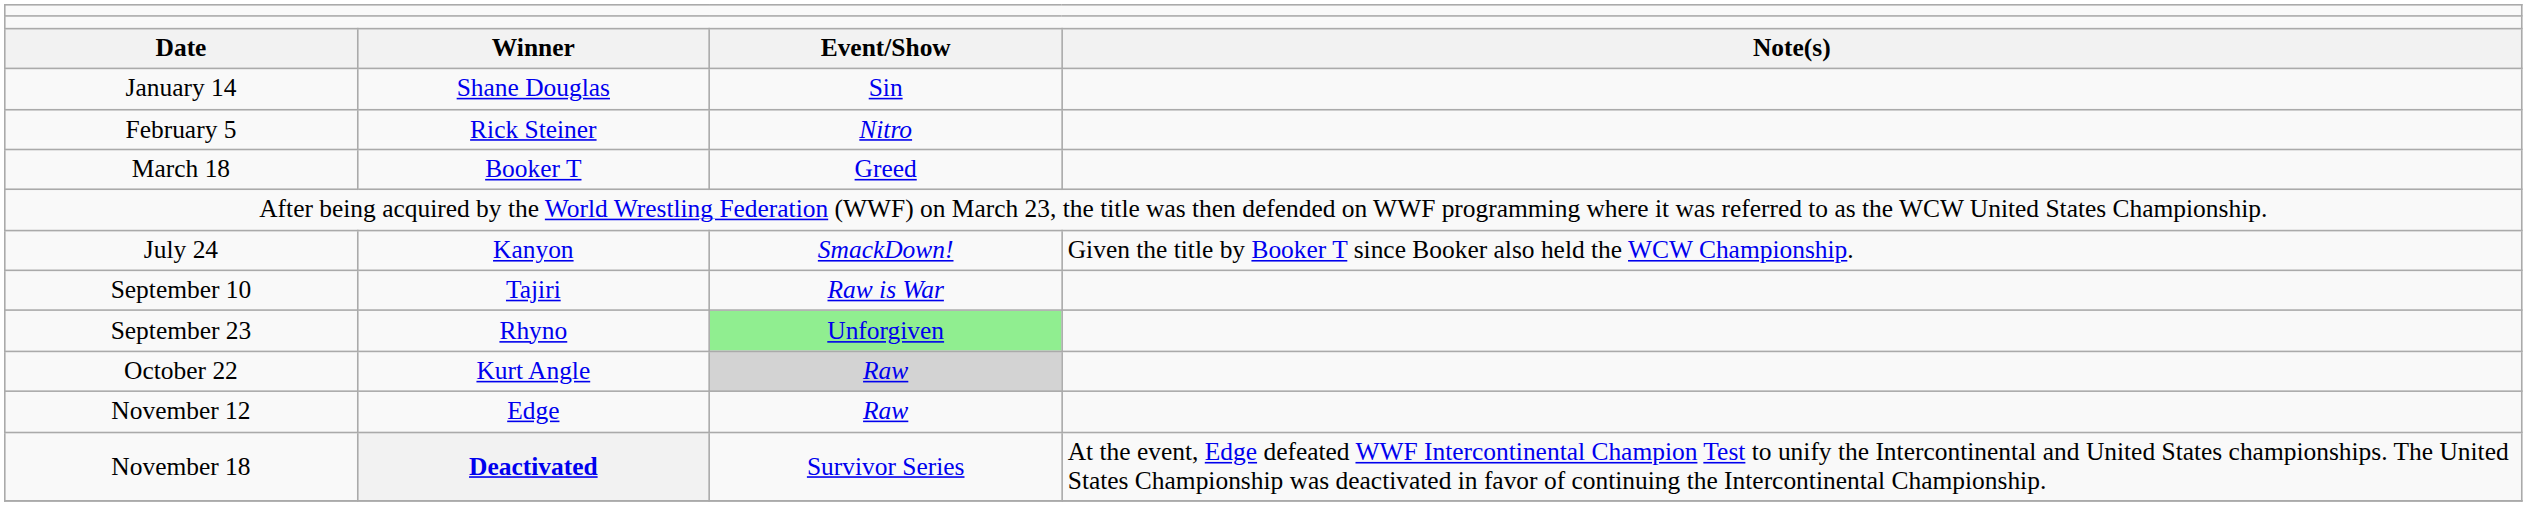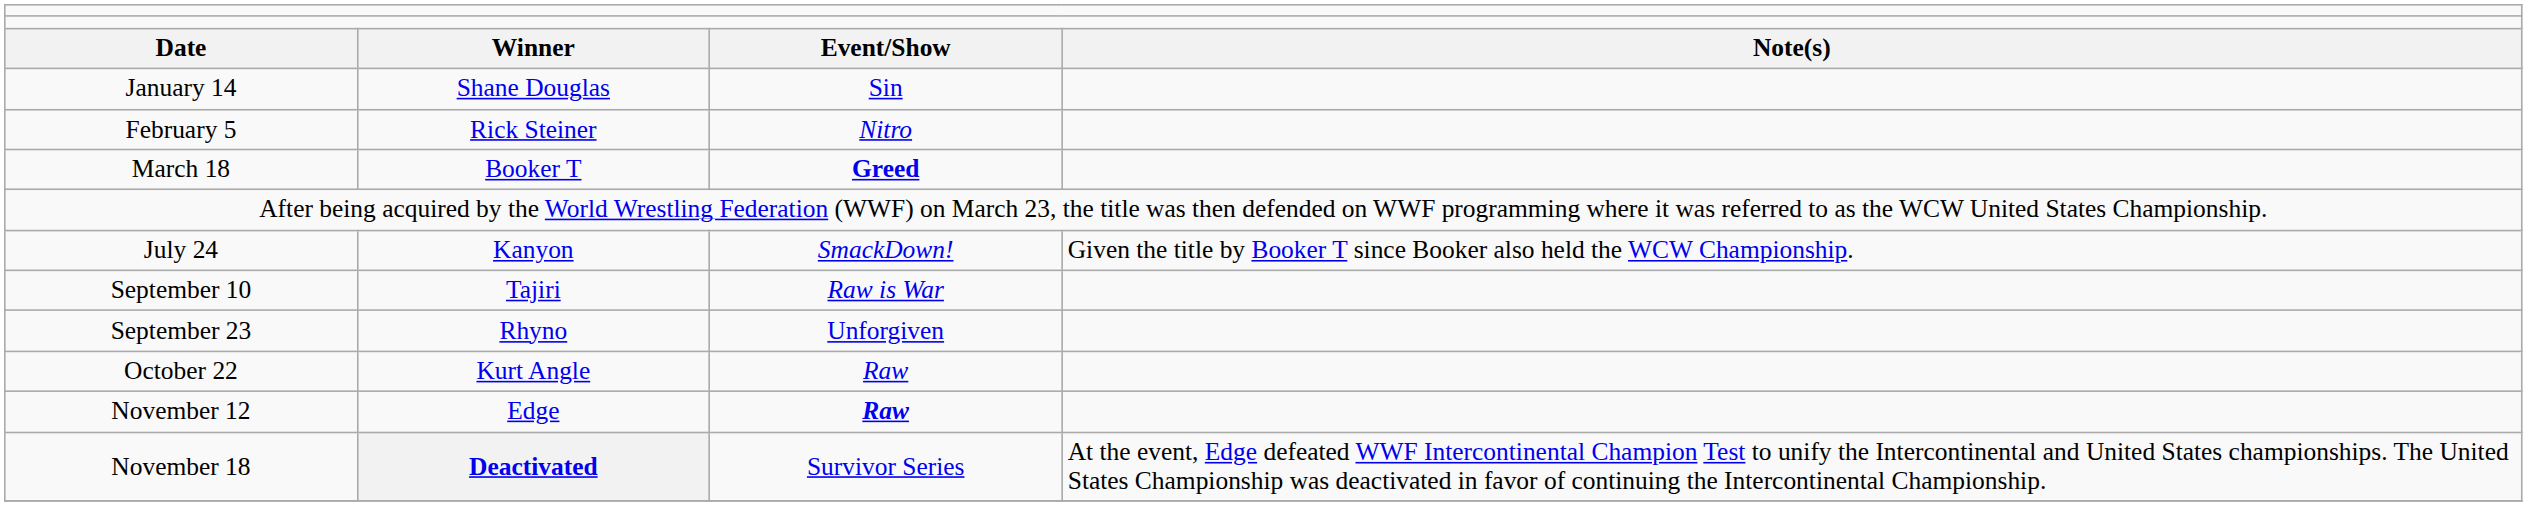(886, 169) normal -> (886, 169) bold
(886, 330) lightgreen background -> (886, 330) no background
(886, 370) lightgrey background -> (886, 370) no background
(886, 411) normal -> (886, 411) bold
